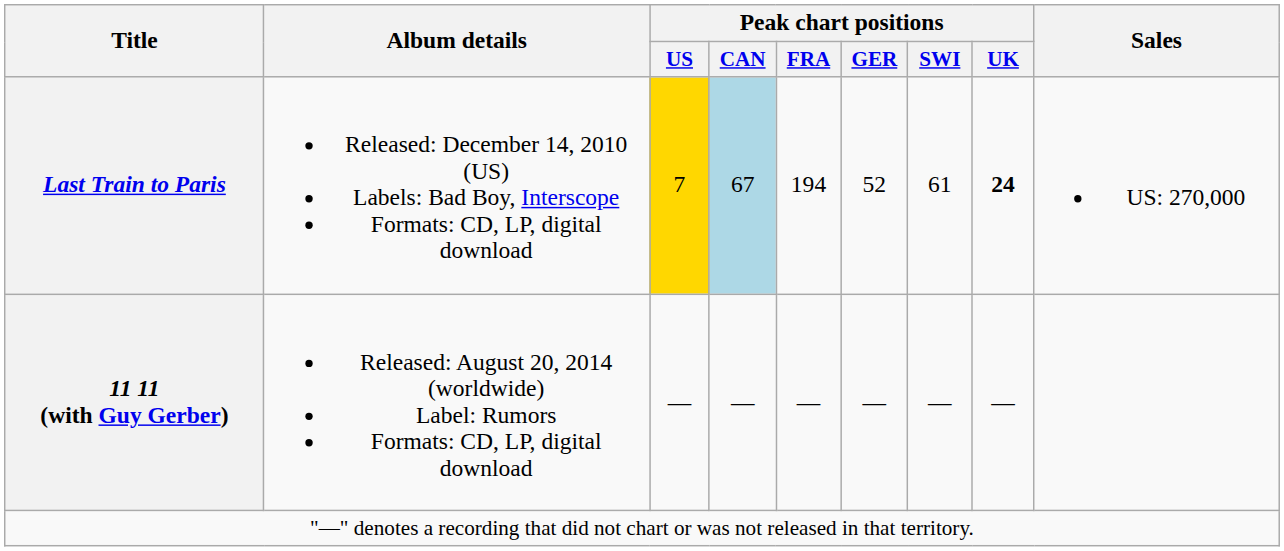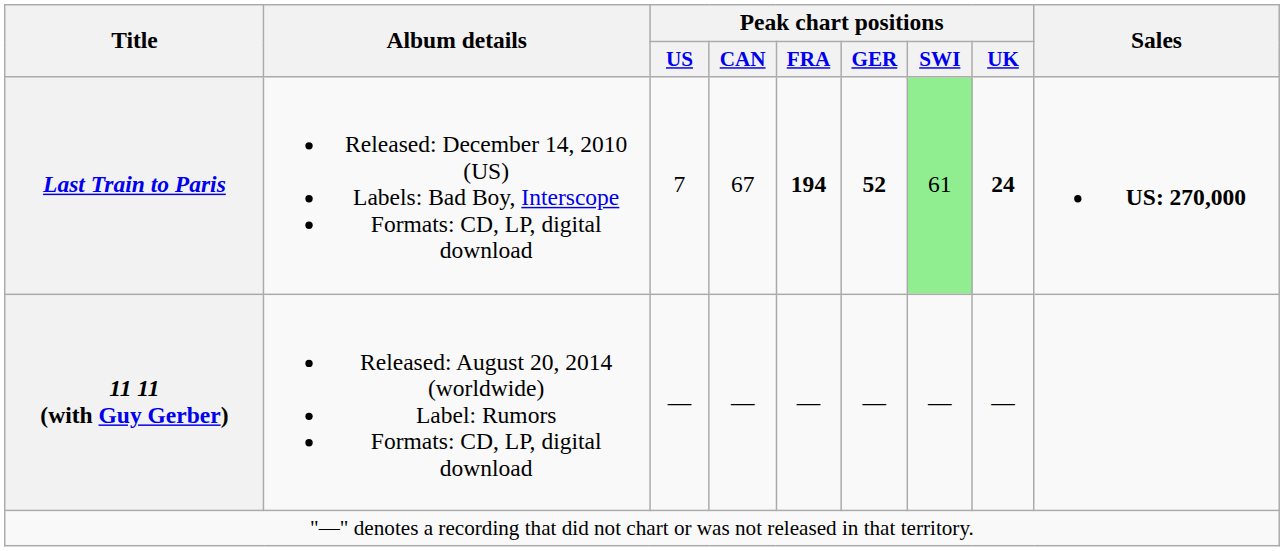(679, 185) gold background -> (679, 185) no background
(743, 185) lightblue background -> (743, 185) no background
(809, 185) normal -> (809, 185) bold
(874, 185) normal -> (874, 185) bold
(940, 185) no background -> (940, 185) lightgreen background
(1157, 198) normal -> (1157, 198) bold
